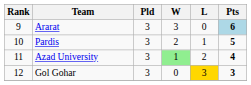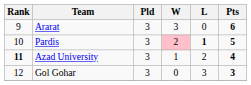(233, 27) lightblue background -> (233, 27) no background
(176, 42) no background -> (176, 42) pink background
(204, 42) normal -> (204, 42) bold
(19, 57) normal -> (19, 57) bold
(176, 57) lightgreen background -> (176, 57) no background
(204, 73) gold background -> (204, 73) no background
